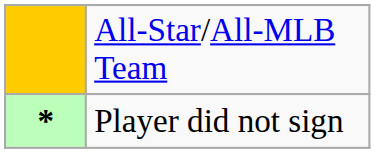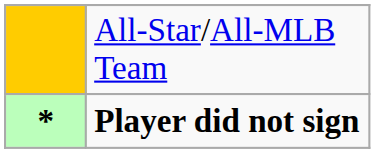(219, 120) normal -> (227, 120) bold
